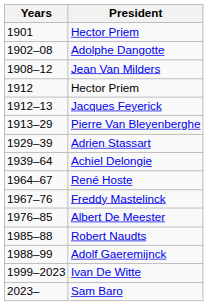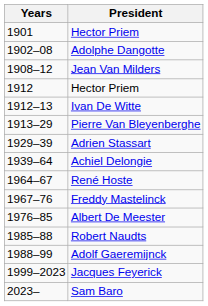(116, 106) Jacques Feyerick -> (106, 106) Ivan De Witte
(106, 273) Ivan De Witte -> (116, 273) Jacques Feyerick
